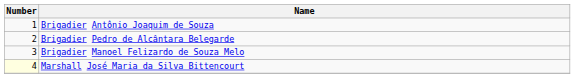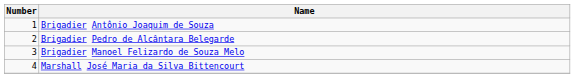(34, 66) lightyellow background -> (34, 66) no background
